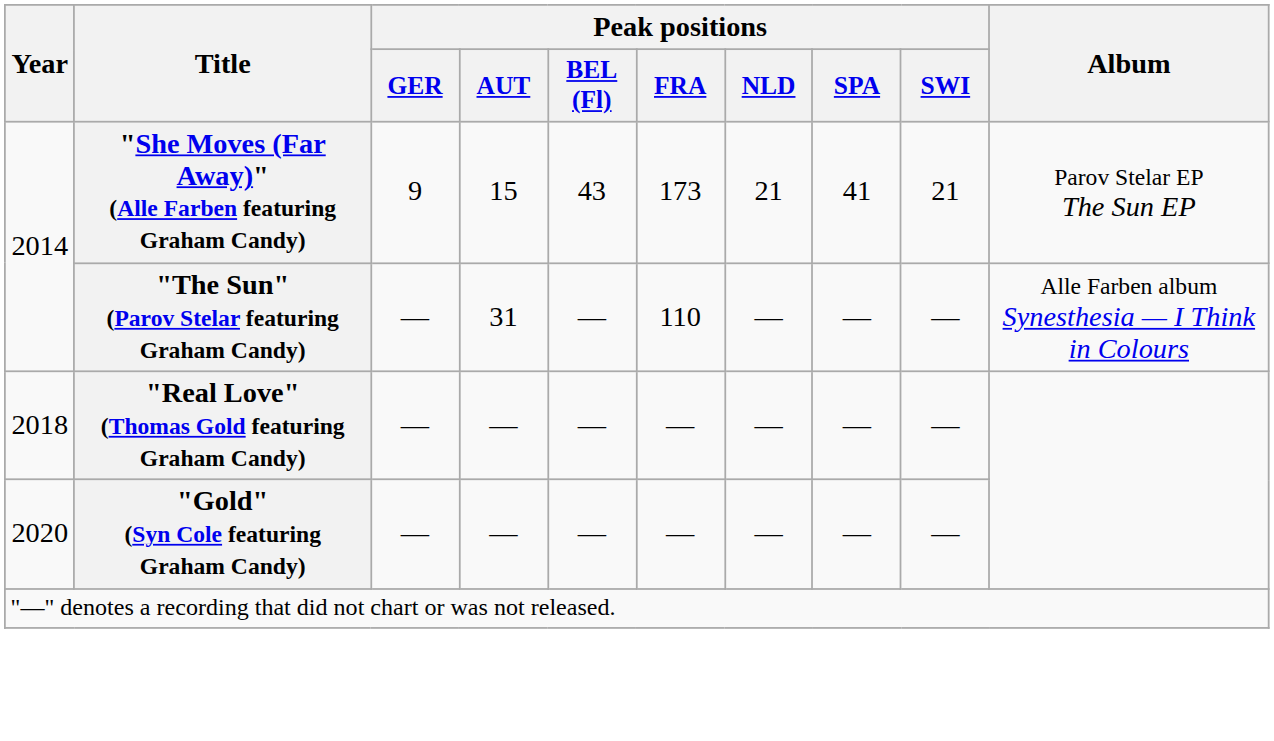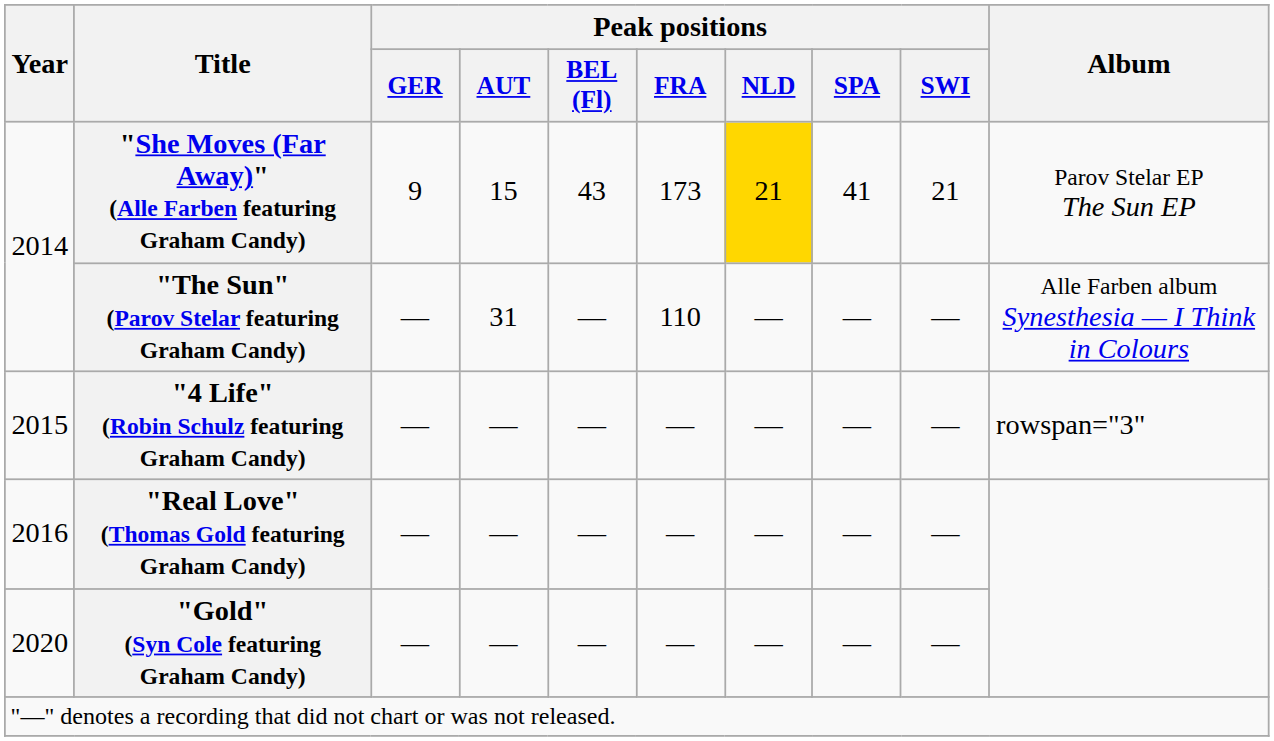(769, 191) no background -> (769, 191) gold background
+ row: (223, 424)
(40, 424) 2018 -> (40, 533) 2016
